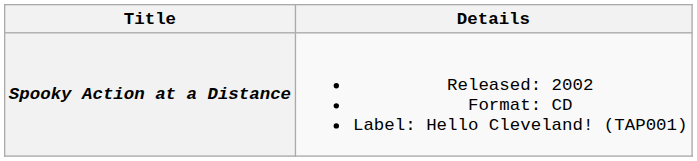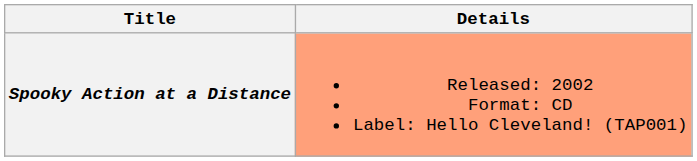(493, 105) no background -> (493, 105) lightsalmon background
